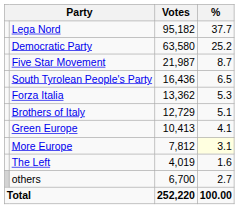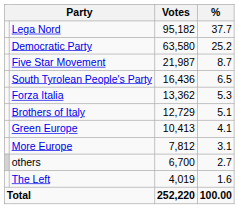(225, 146) lightyellow background -> (225, 146) no background
rows swapped: (31, 162) <-> (26, 179)
